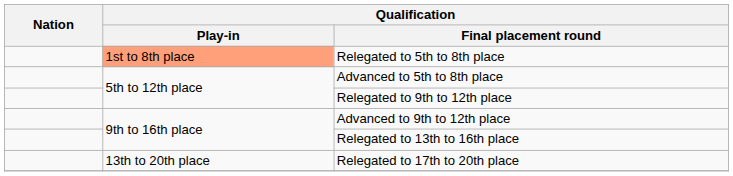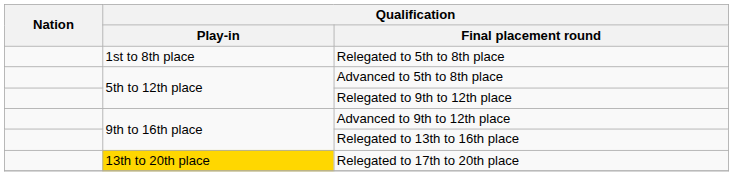(150, 56) lightsalmon background -> (150, 56) no background
(158, 160) no background -> (158, 160) gold background
